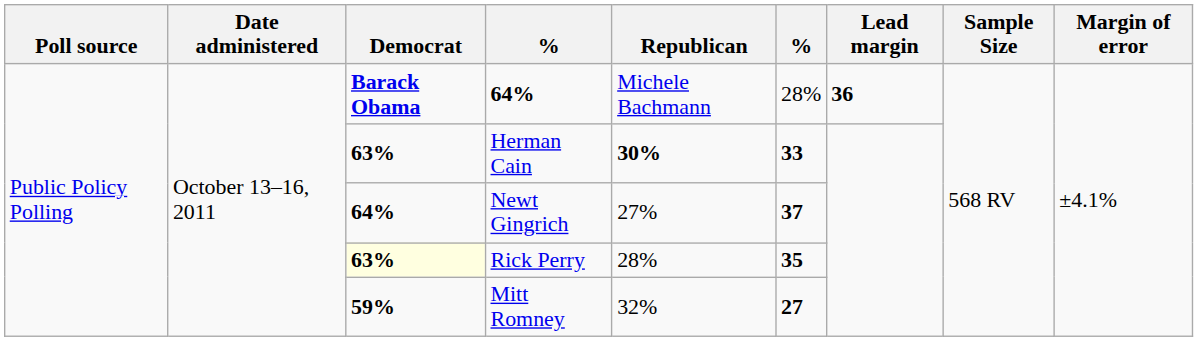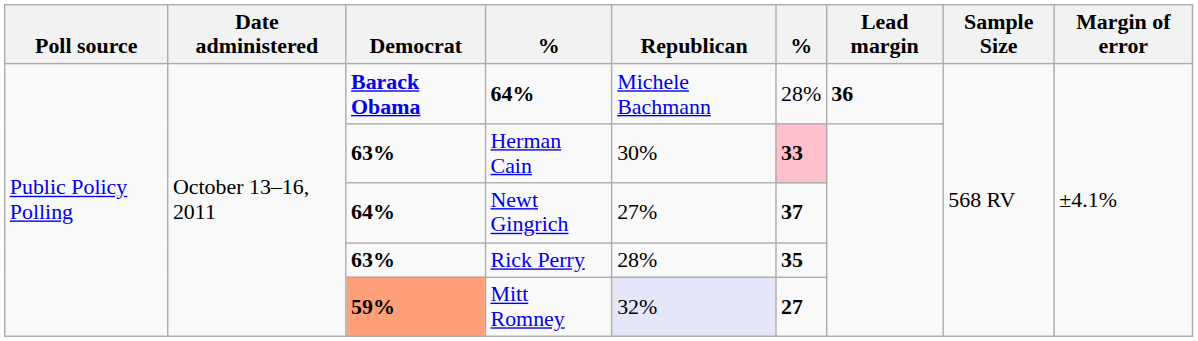(639, 153) bold -> (637, 153) normal
(792, 153) no background -> (792, 153) pink background
(373, 259) lightyellow background -> (373, 259) no background
(373, 306) no background -> (373, 306) lightsalmon background
(637, 306) no background -> (637, 306) lavender background
